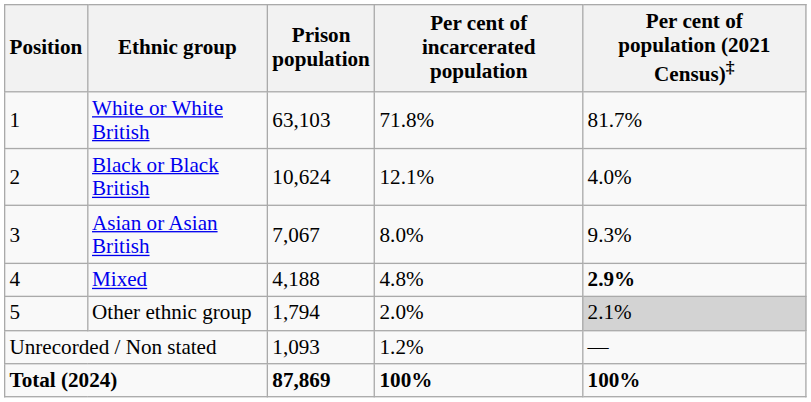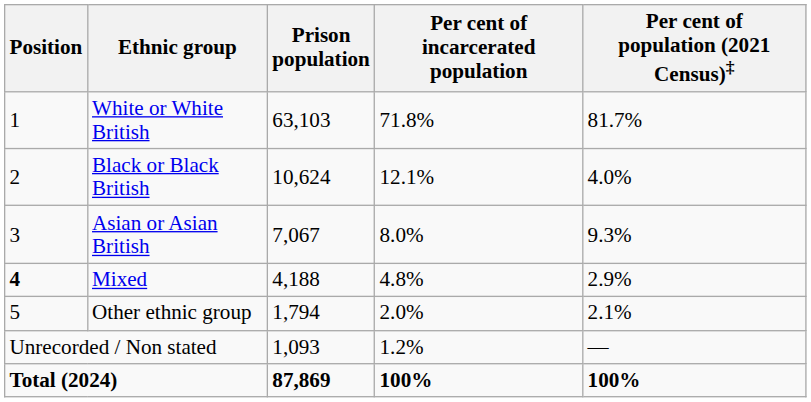(15, 279) normal -> (15, 279) bold
(611, 279) bold -> (610, 279) normal
(610, 313) lightgrey background -> (610, 313) no background
